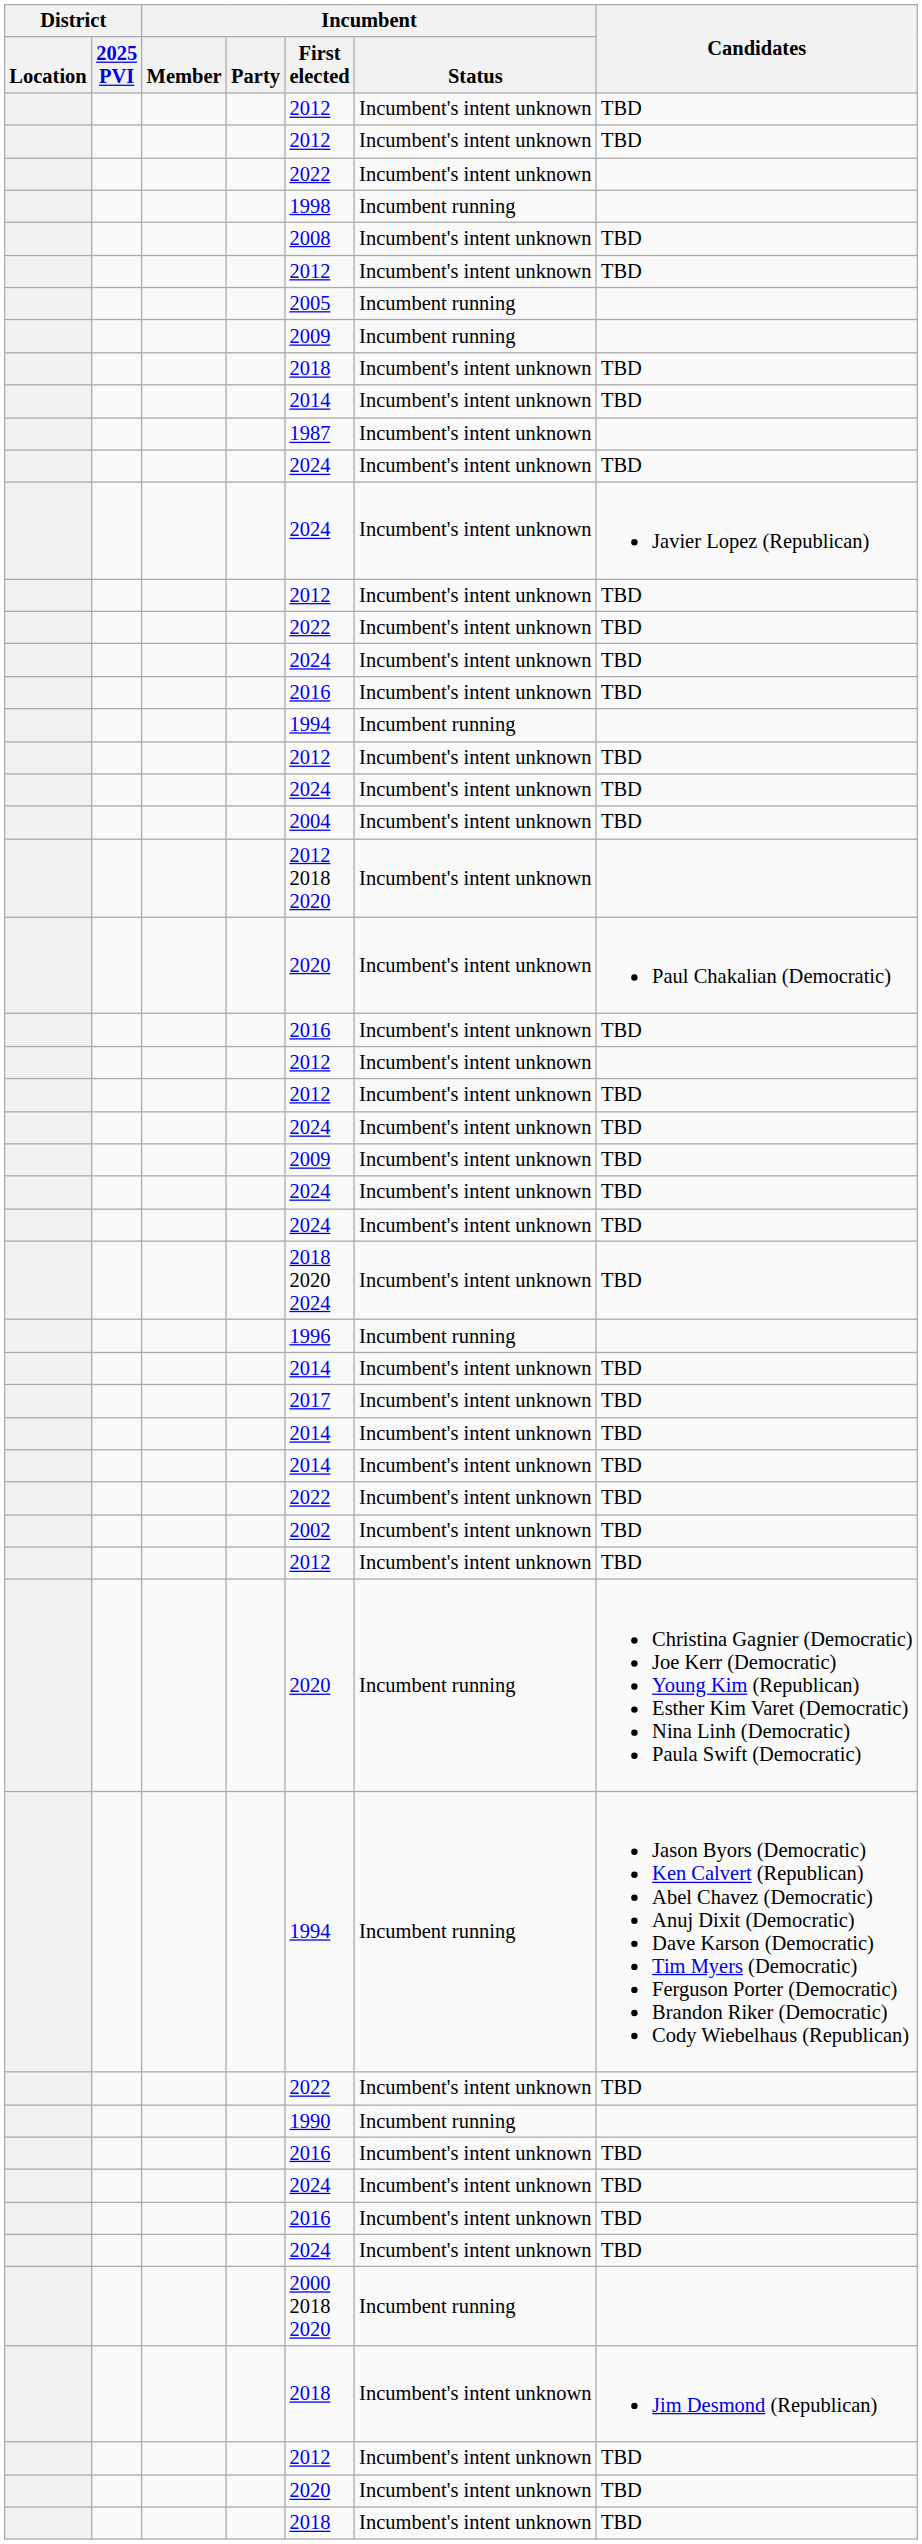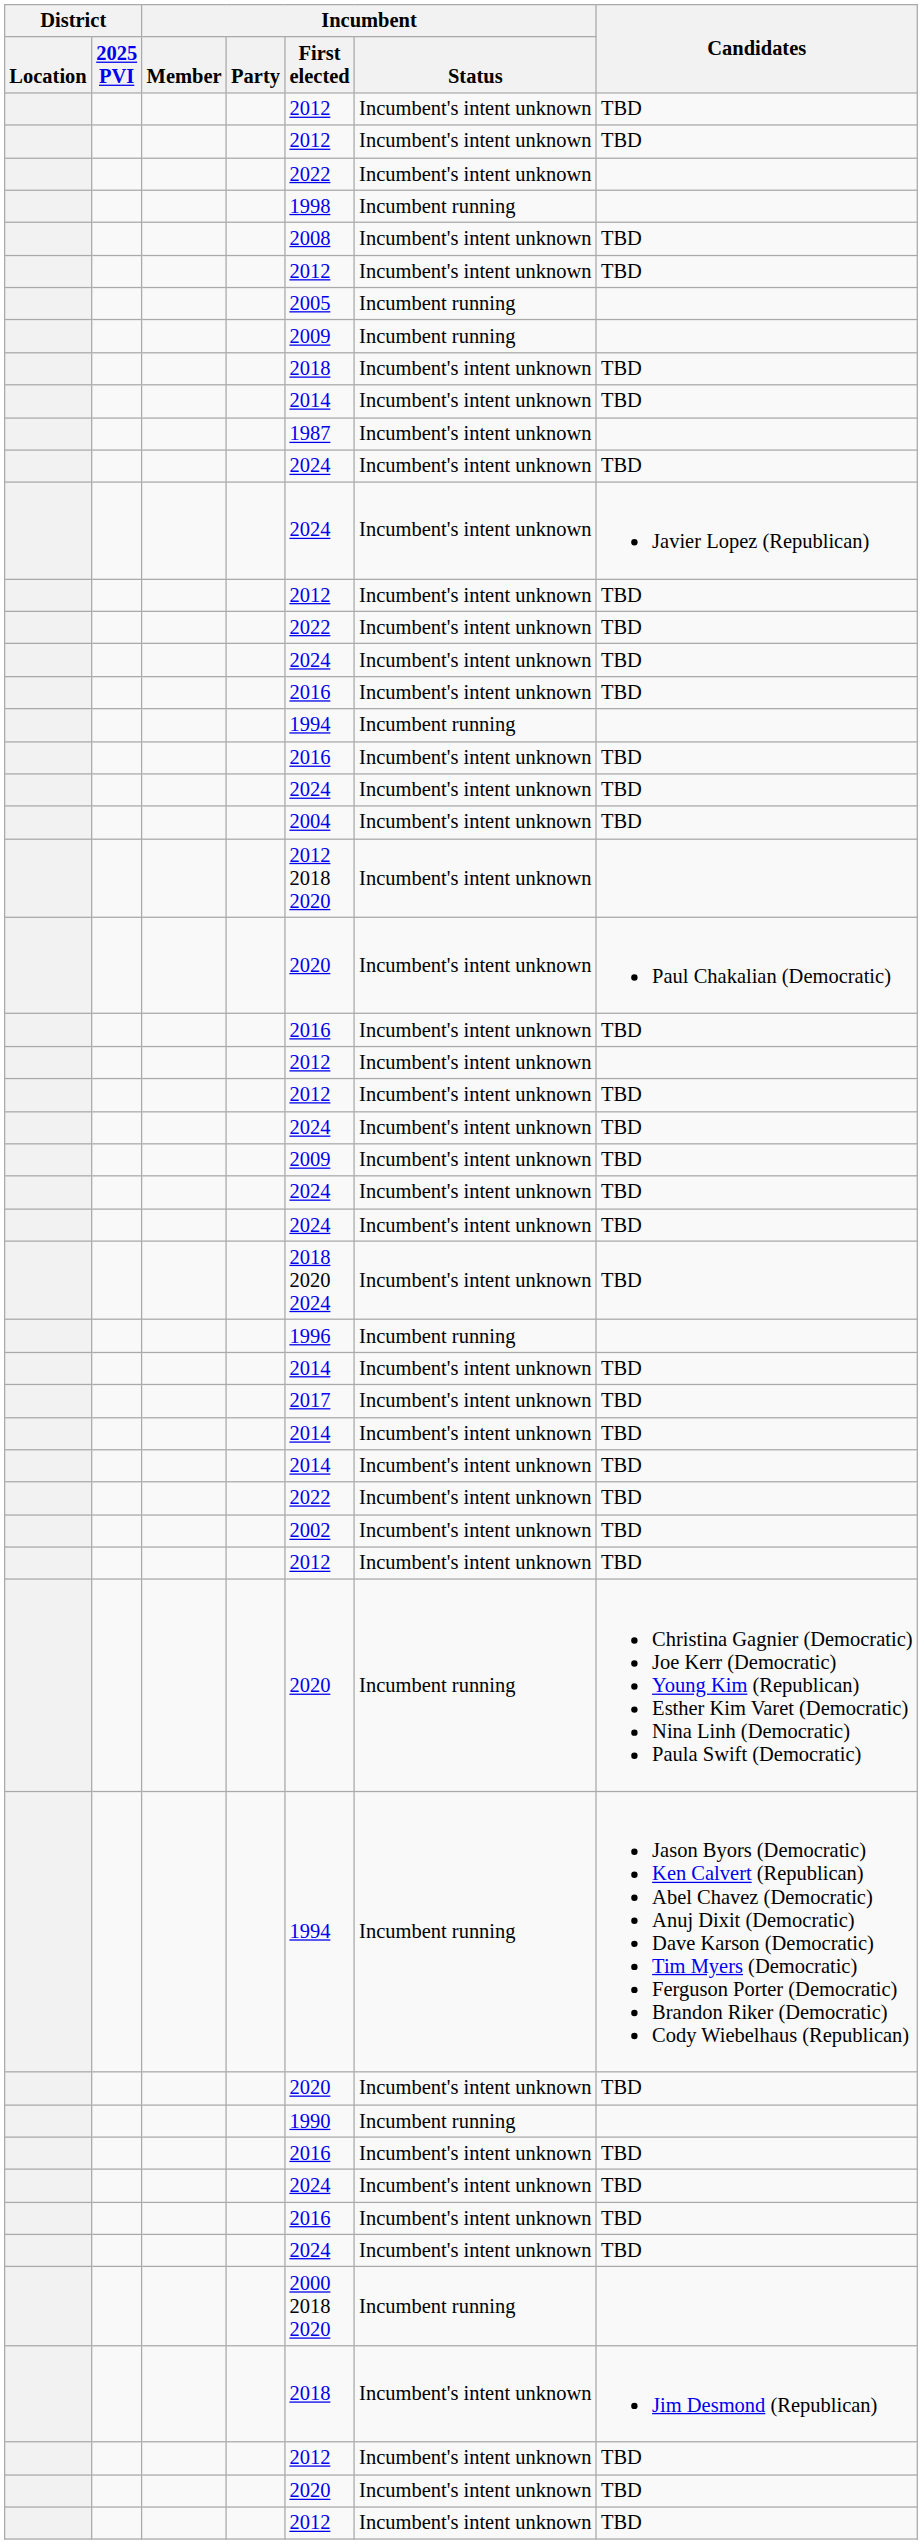(310, 757) 2012 -> (310, 757) 2016
(310, 2088) 2022 -> (310, 2088) 2020
(310, 2522) 2018 -> (310, 2522) 2012
